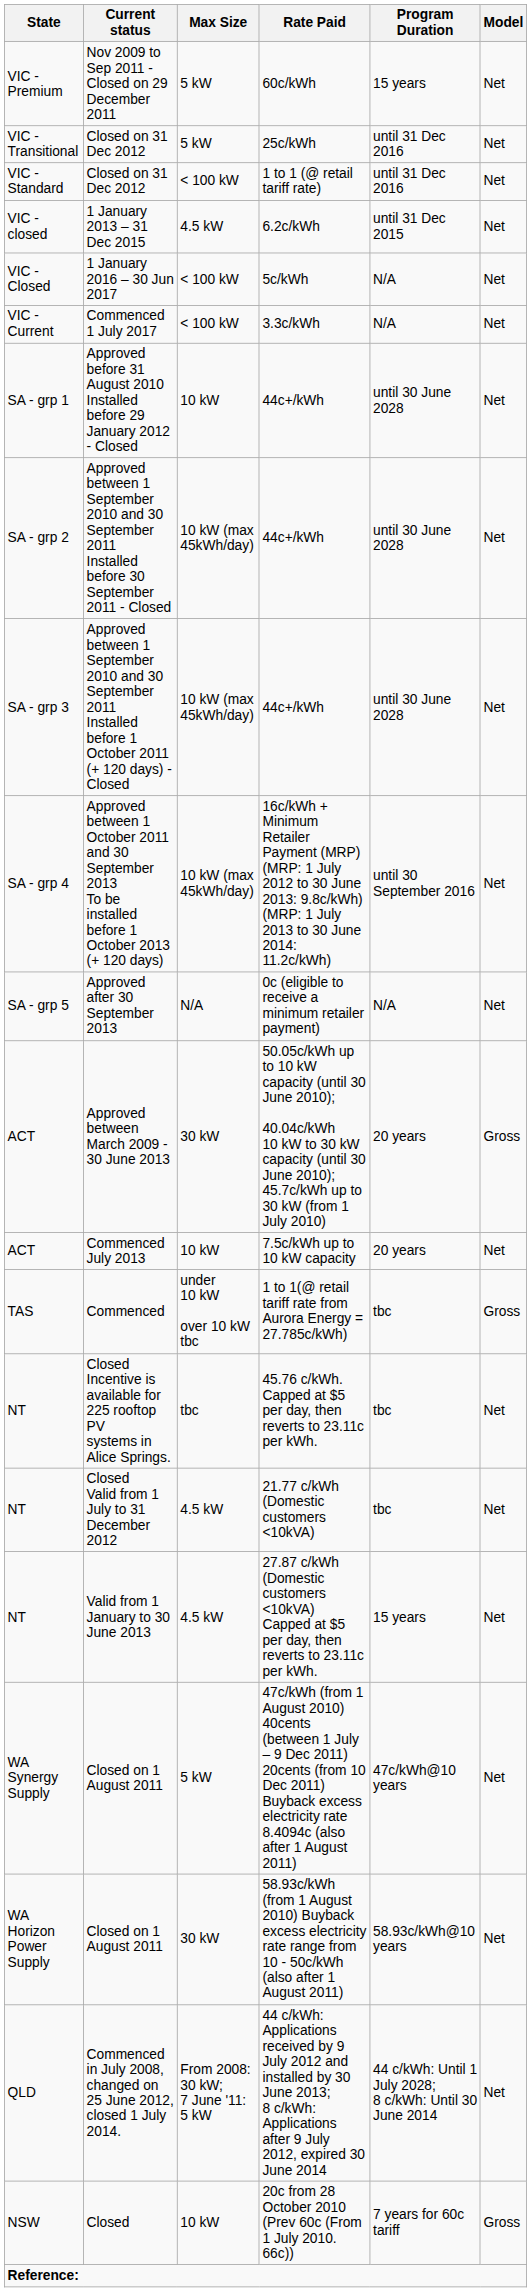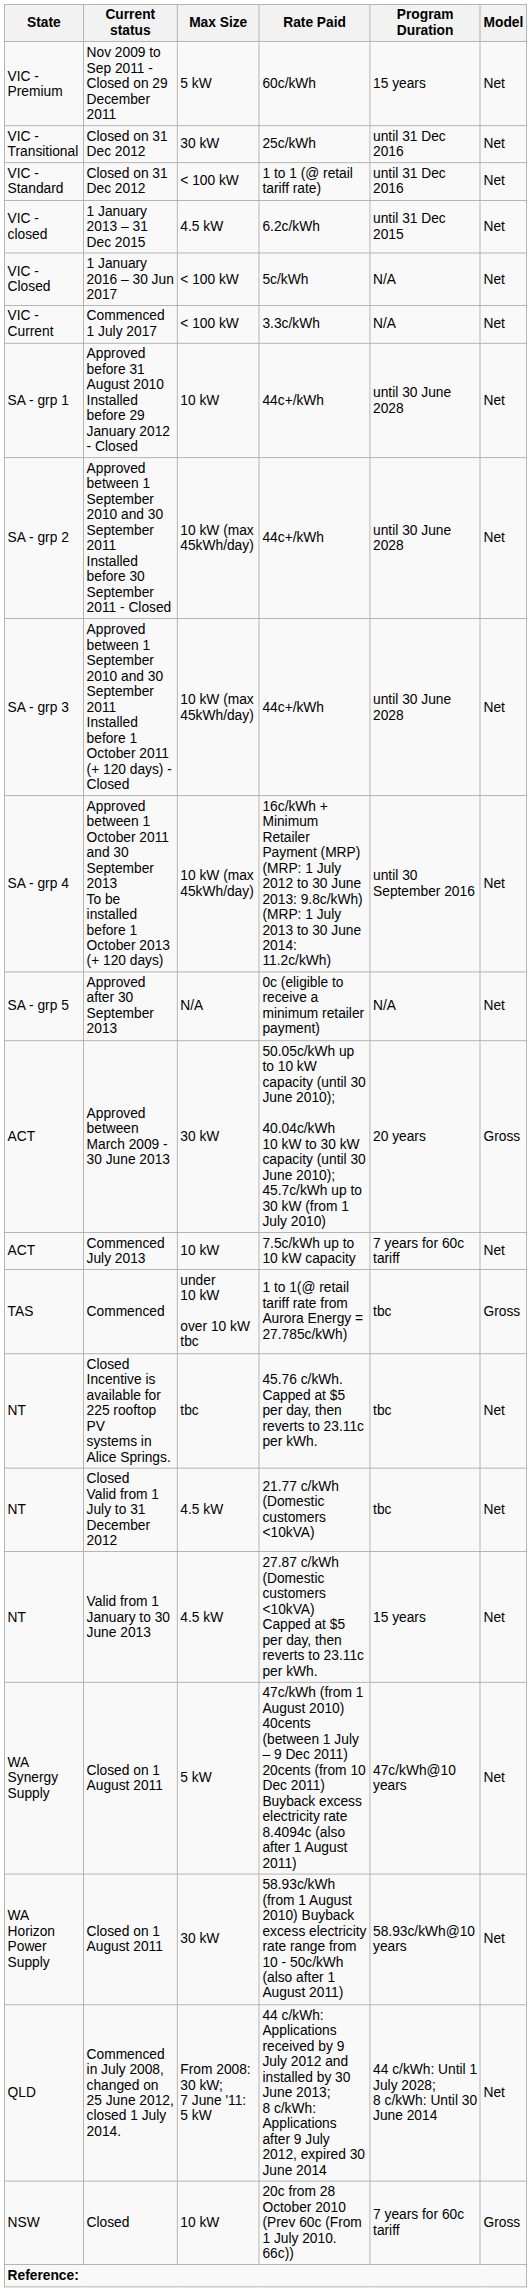(196, 144) 5 kW -> (200, 144) 30 kW
(399, 1251) 20 years -> (419, 1251) 7 years for 60c tariff
